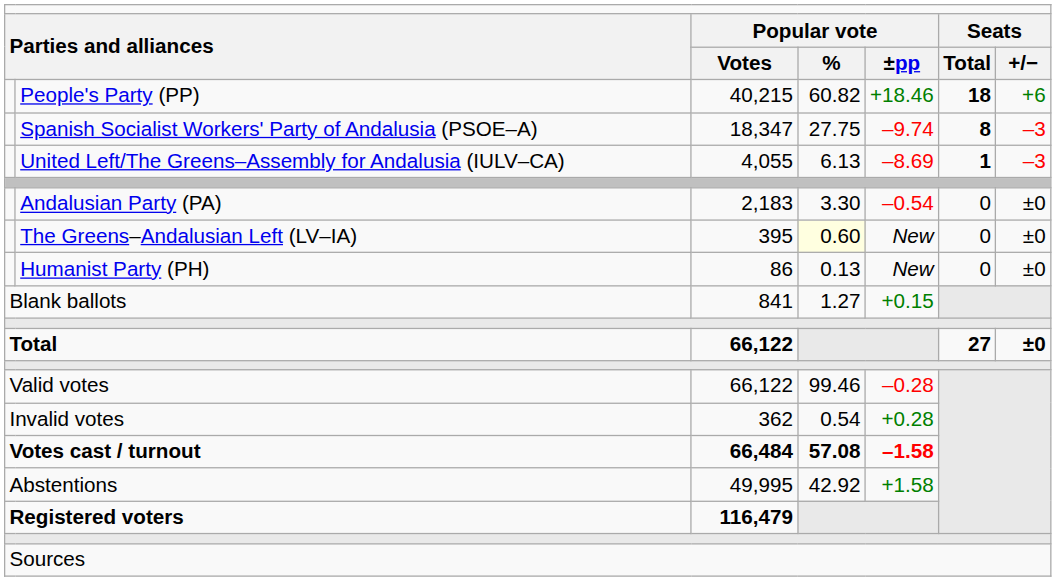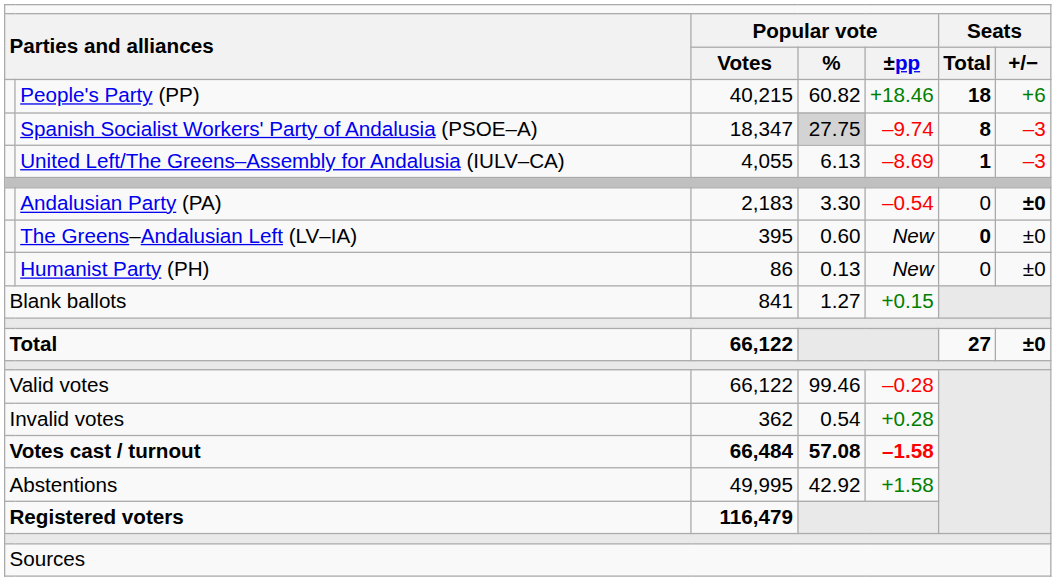(835, 128) no background -> (835, 128) lightgrey background
(1034, 203) normal -> (1034, 203) bold
(840, 236) lightyellow background -> (840, 236) no background
(985, 236) normal -> (985, 236) bold
